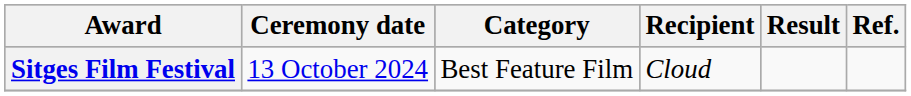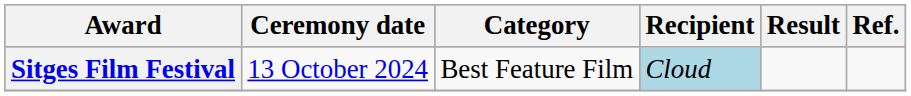(678, 68) no background -> (678, 68) lightblue background
